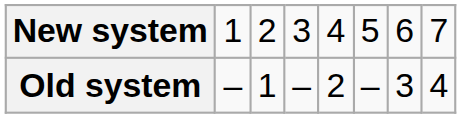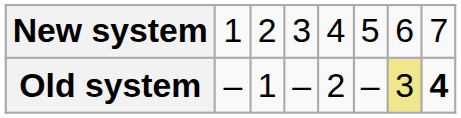(405, 84) no background -> (405, 84) khaki background
(439, 84) normal -> (439, 84) bold
